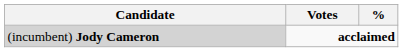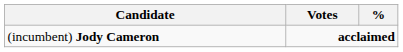(83, 36) lightgrey background -> (83, 36) no background
